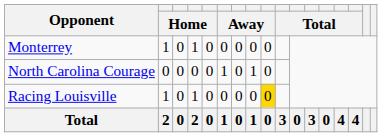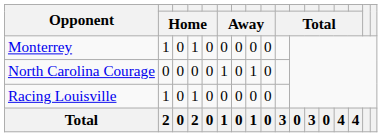(268, 95) gold background -> (268, 95) no background
